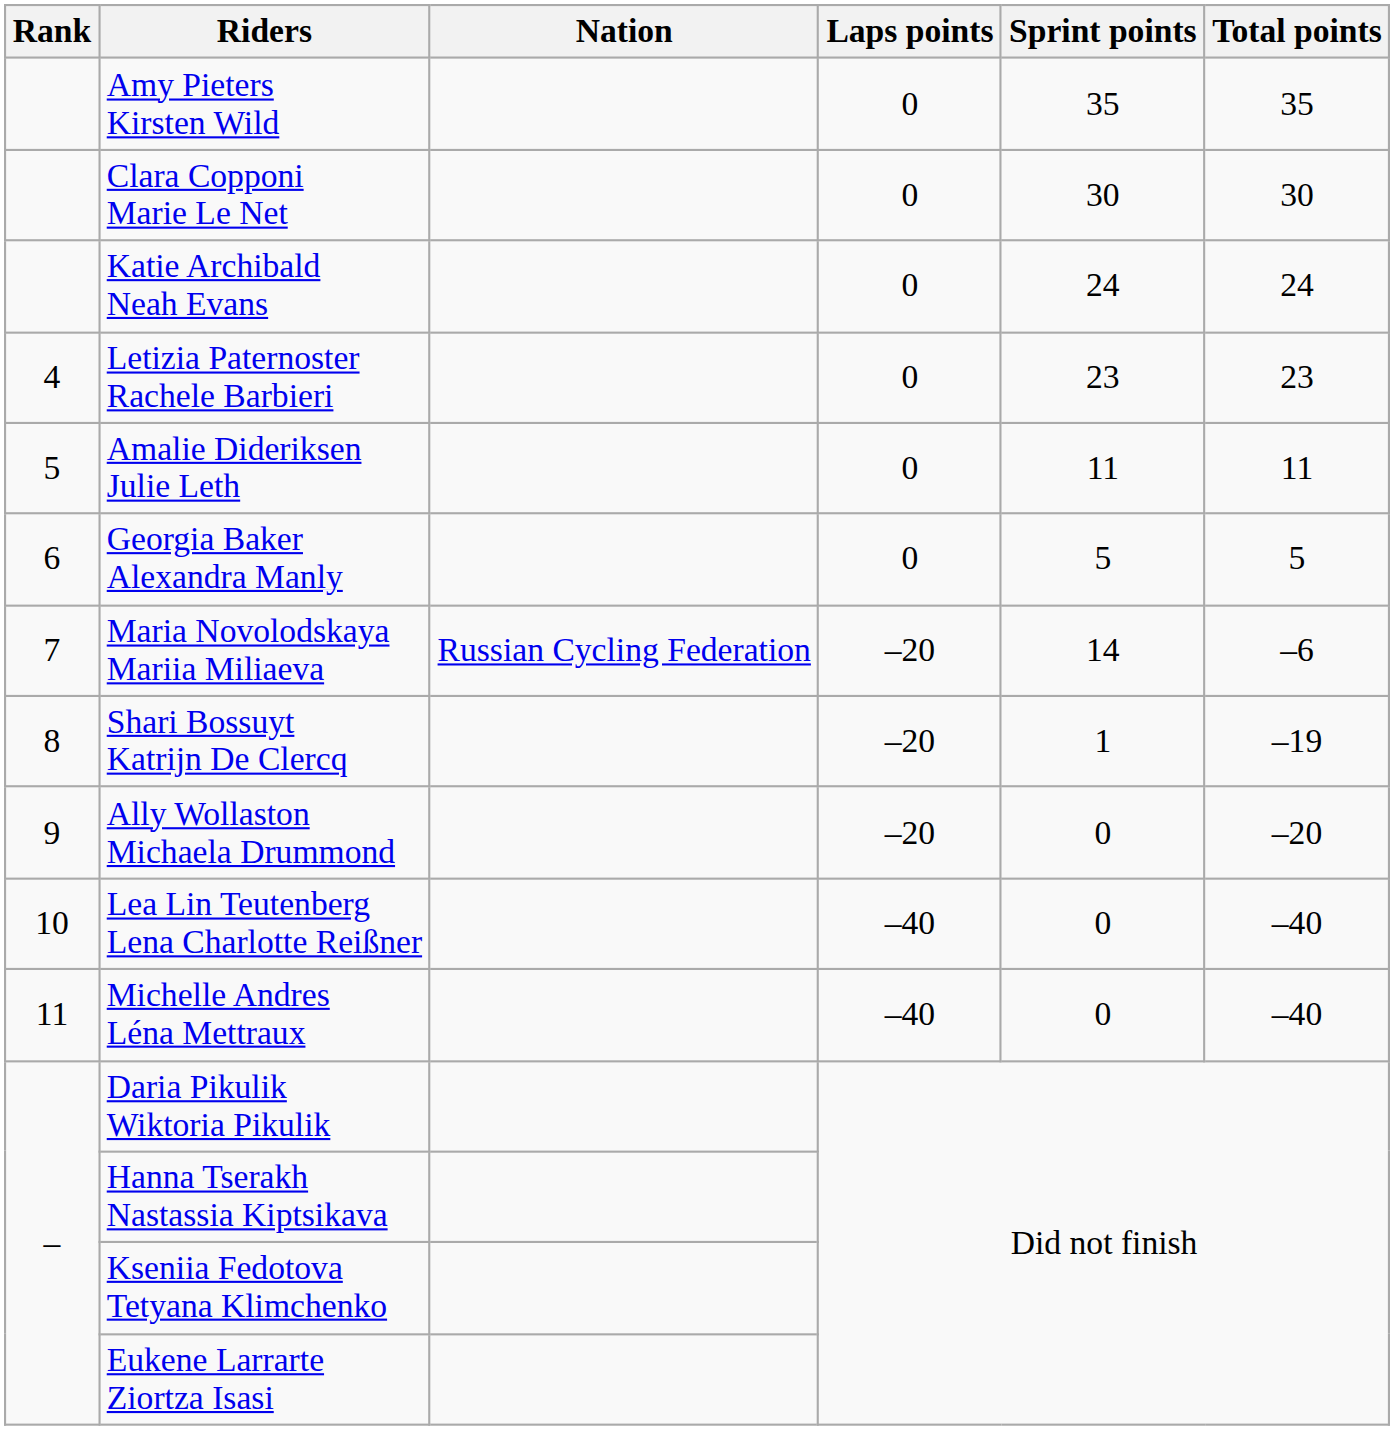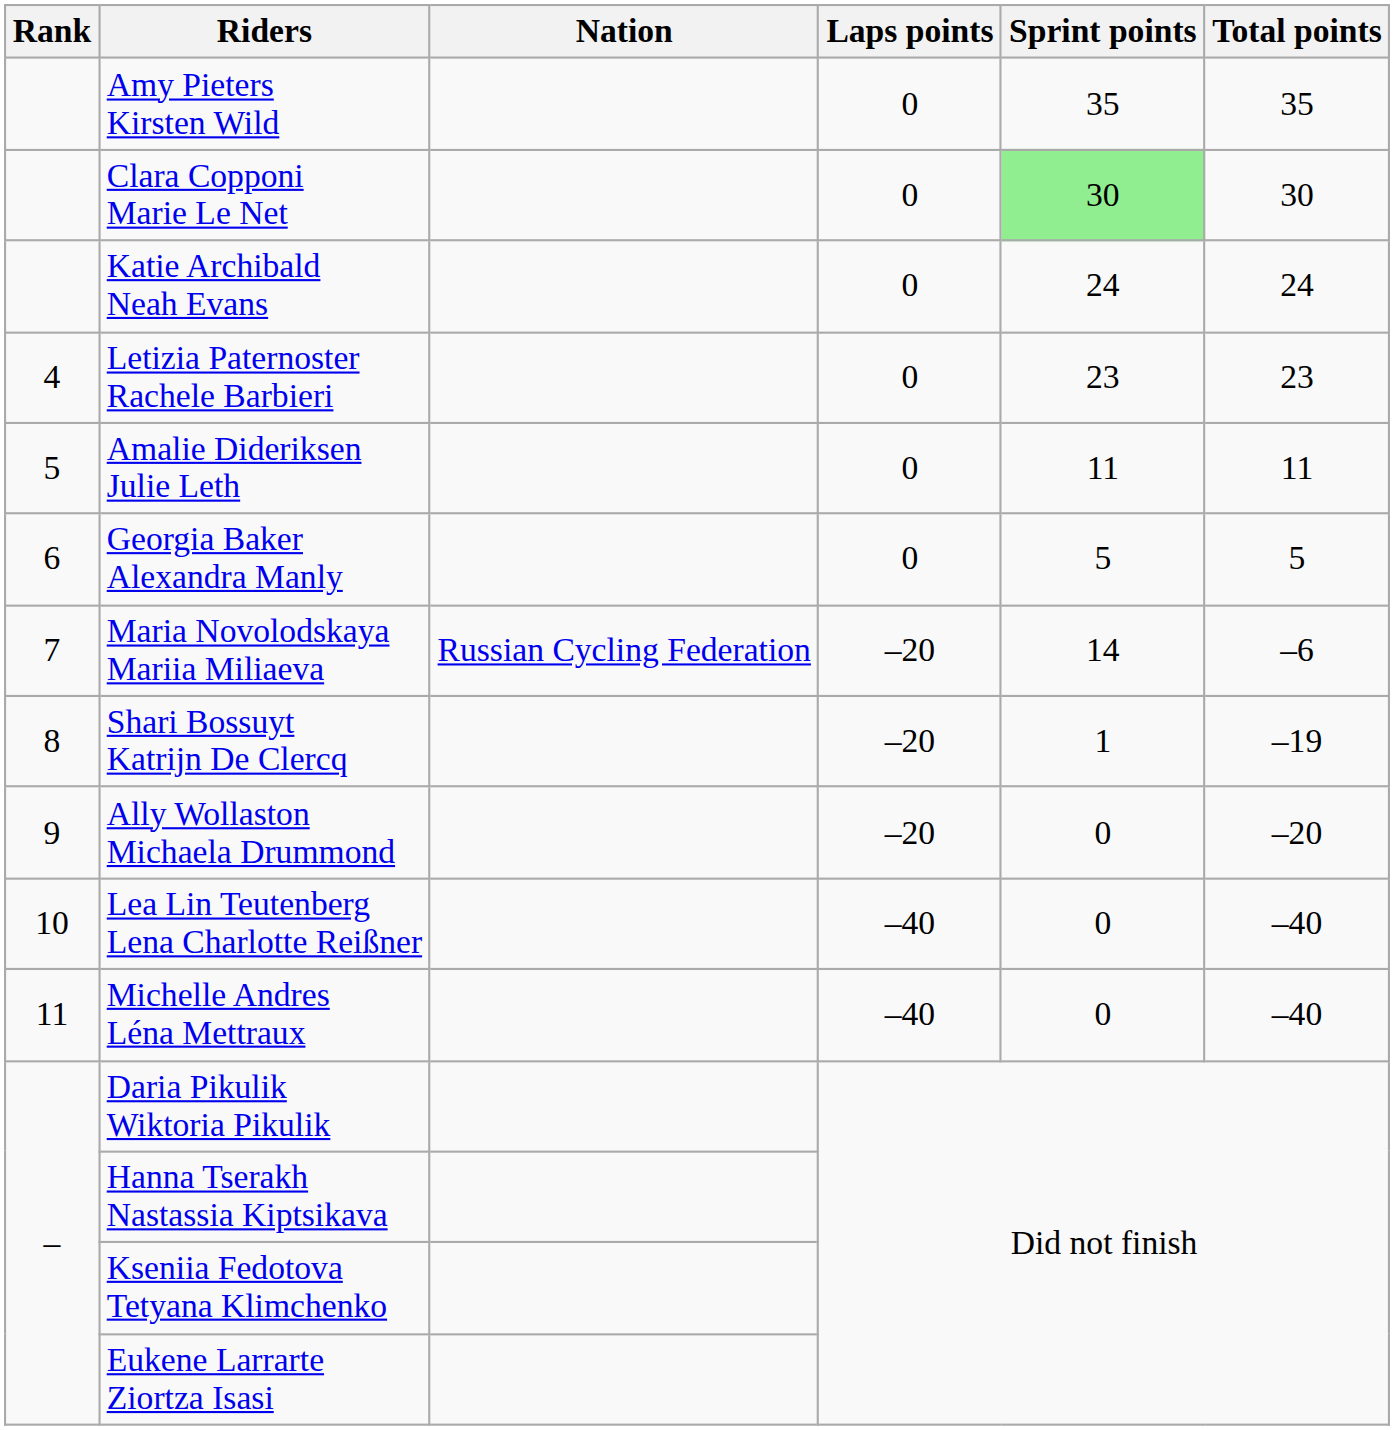(1103, 194) no background -> (1103, 194) lightgreen background
